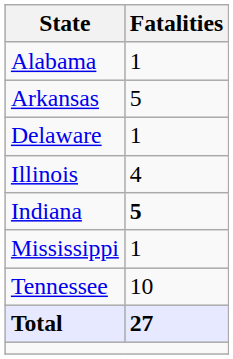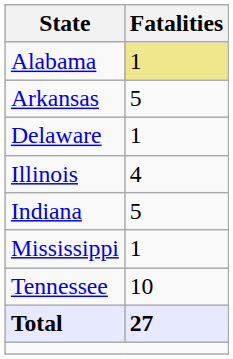(136, 60) no background -> (136, 60) khaki background
(136, 211) bold -> (136, 211) normal
